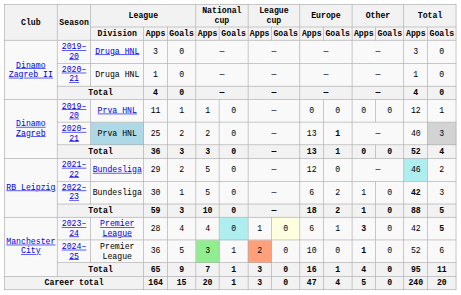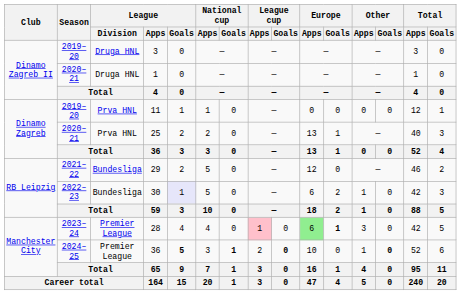(117, 134) lightblue background -> (117, 134) no background
(338, 134) bold -> (338, 134) normal
(442, 134) lightgrey background -> (442, 134) no background
(416, 170) paleturquoise background -> (416, 170) no background
(182, 193) no background -> (182, 193) lavender background
(416, 193) bold -> (416, 193) normal
(234, 229) paleturquoise background -> (234, 229) no background
(260, 229) no background -> (260, 229) pink background
(286, 229) lightyellow background -> (286, 229) no background
(312, 229) no background -> (312, 229) lightgreen background
(338, 229) normal -> (338, 229) bold
(364, 229) bold -> (364, 229) normal
(442, 229) bold -> (442, 229) normal
(182, 251) normal -> (182, 251) bold
(208, 251) lightgreen background -> (208, 251) no background
(234, 251) normal -> (234, 251) bold
(260, 251) lightsalmon background -> (260, 251) no background
(286, 251) normal -> (286, 251) bold
(364, 251) bold -> (364, 251) normal
(390, 251) normal -> (390, 251) bold
